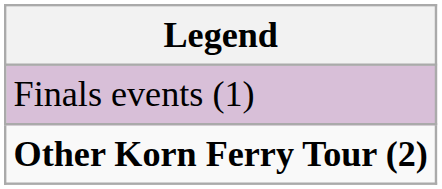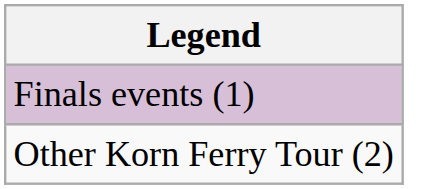(221, 153) bold -> (204, 153) normal
